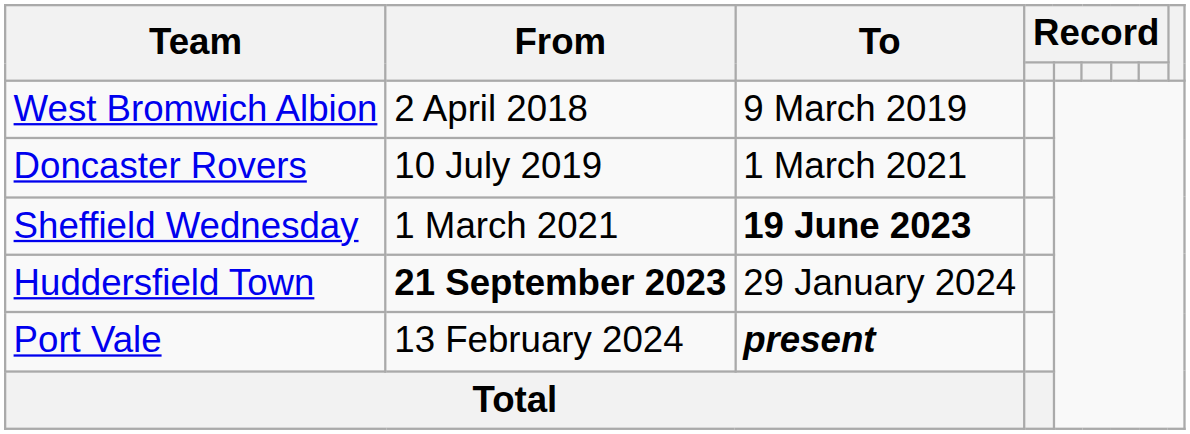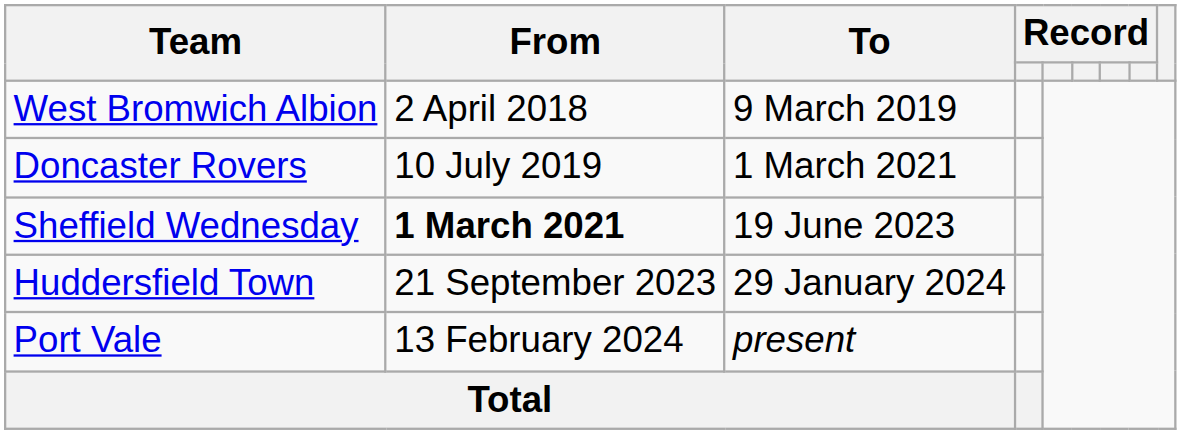(506, 224) normal -> (509, 224) bold
(857, 224) bold -> (844, 224) normal
(560, 282) bold -> (555, 282) normal
(809, 340) bold -> (794, 340) normal
